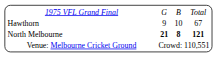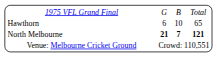(164, 23) 9 -> (164, 23) 6
(198, 23) 67 -> (198, 23) 65
(178, 34) 8 -> (178, 34) 7
